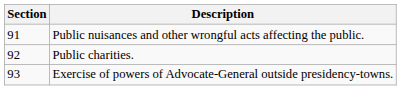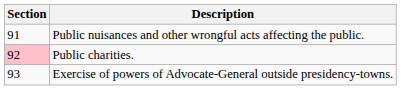(14, 54) no background -> (14, 54) pink background
